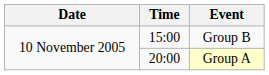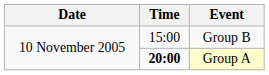(164, 59) normal -> (164, 59) bold
